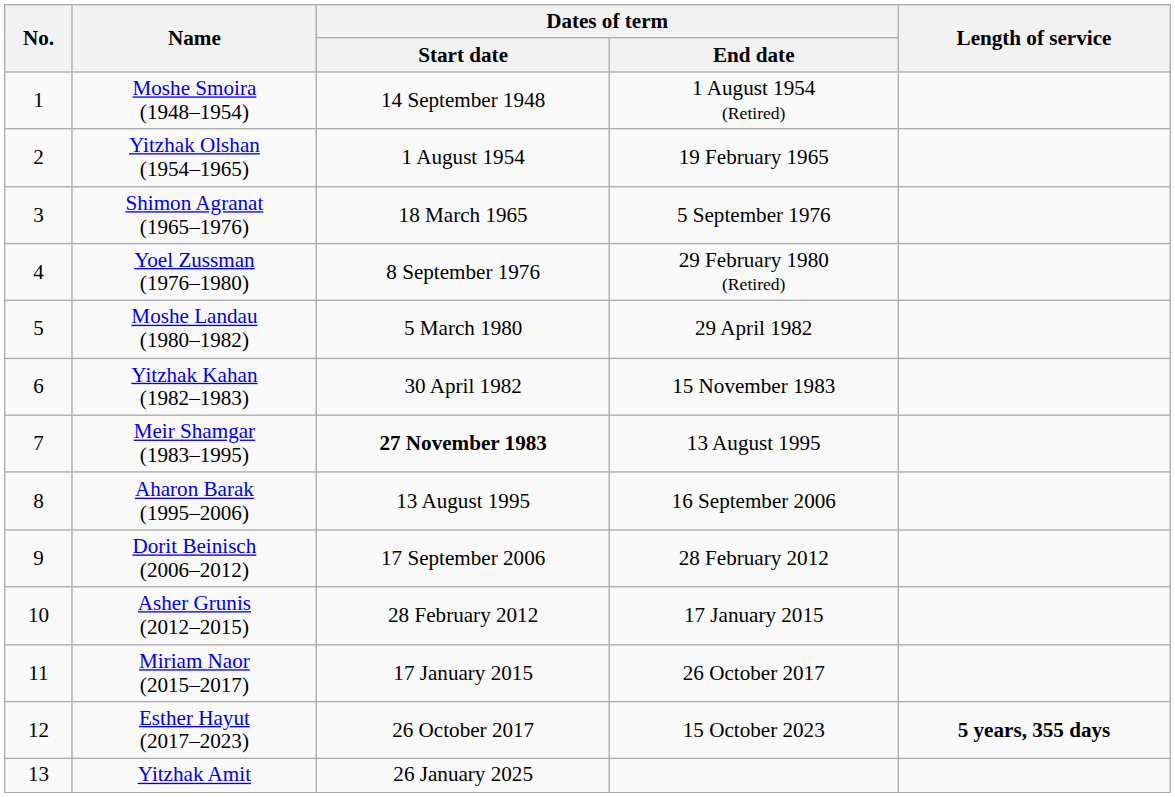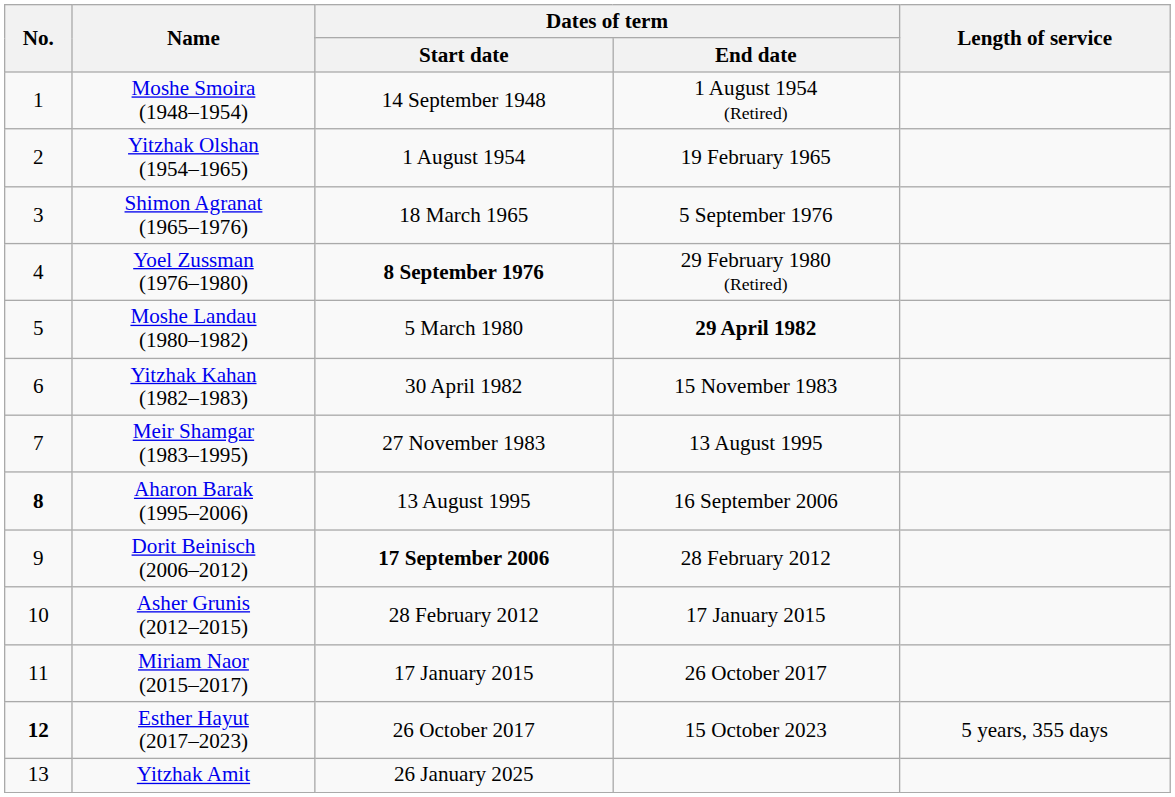(463, 271) normal -> (464, 271) bold
(754, 329) normal -> (756, 329) bold
(463, 443) bold -> (464, 443) normal
(38, 500) normal -> (38, 500) bold
(463, 558) normal -> (464, 558) bold
(38, 729) normal -> (38, 729) bold
(1034, 729) bold -> (1035, 729) normal
